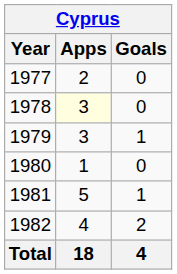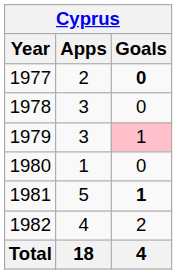(141, 78) normal -> (141, 78) bold
(84, 107) lightyellow background -> (84, 107) no background
(141, 136) no background -> (141, 136) pink background
(141, 195) normal -> (141, 195) bold
